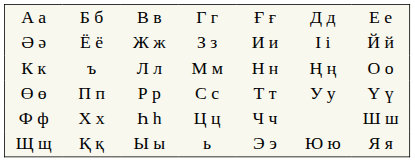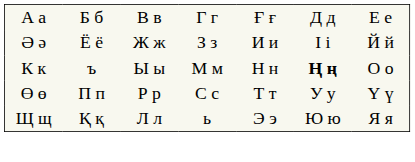(149, 68) Л л -> (149, 68) Ы ы
(323, 68) normal -> (323, 68) bold
- row: (34, 118)
(149, 143) Ы ы -> (149, 118) Л л
